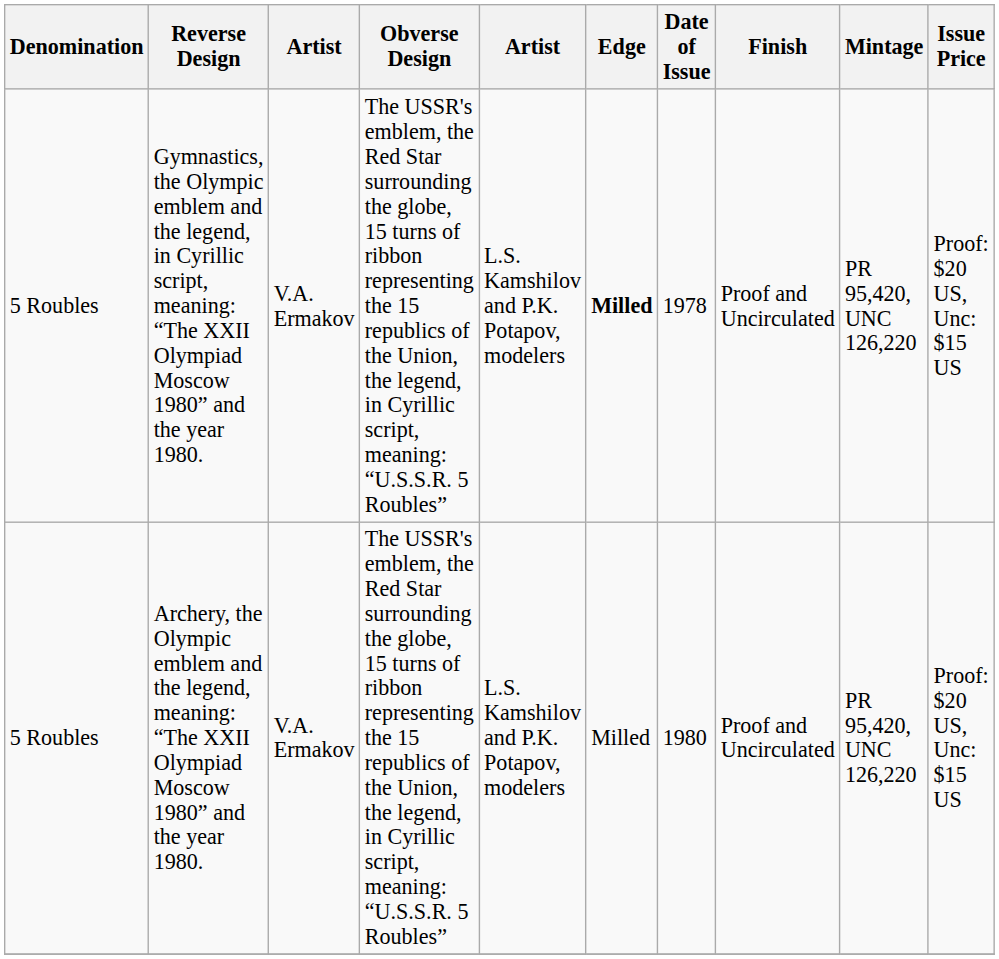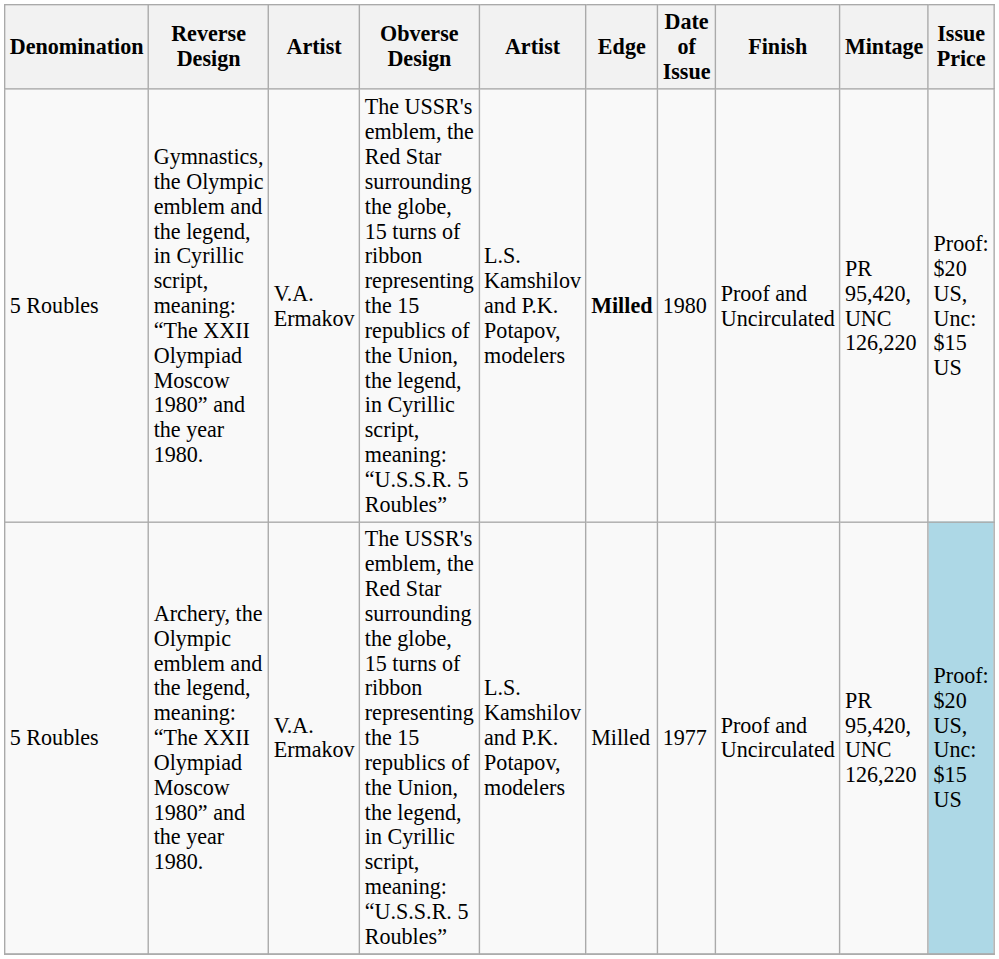(685, 305) 1978 -> (685, 305) 1980
(685, 737) 1980 -> (685, 737) 1977
(961, 737) no background -> (961, 737) lightblue background
